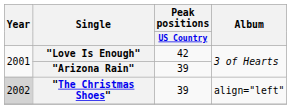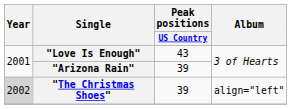(183, 53) 42 -> (183, 53) 43
